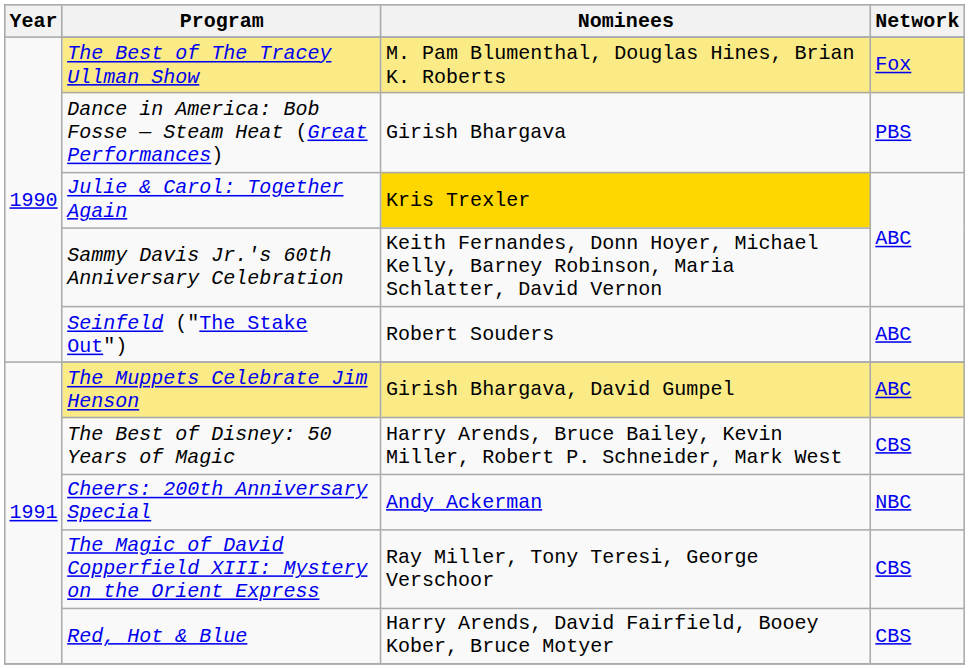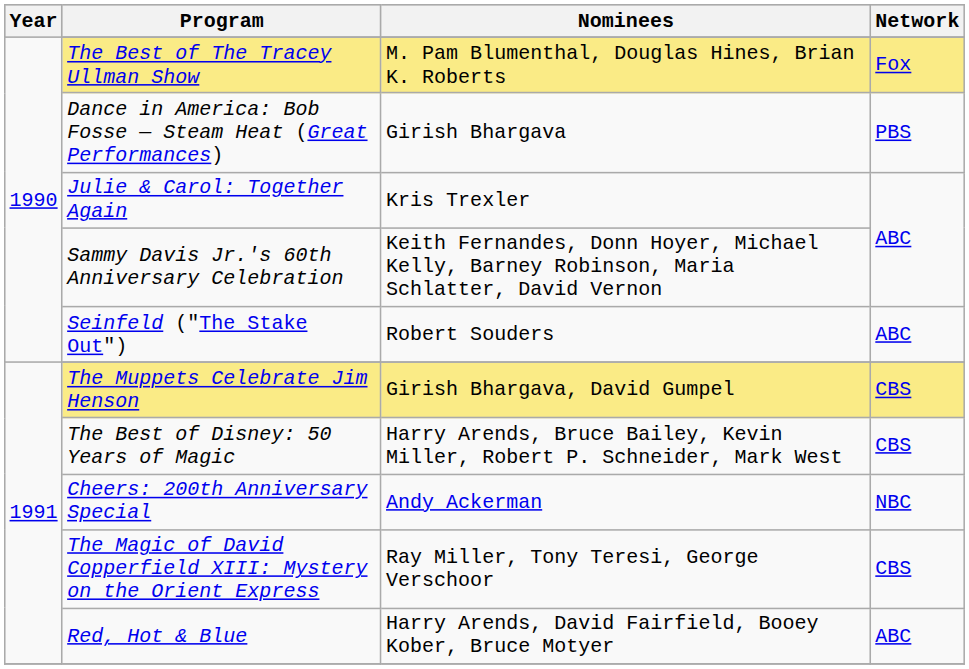(458, 200) gold background -> (458, 200) no background
(893, 390) ABC -> (893, 390) CBS
(893, 636) CBS -> (893, 636) ABC
